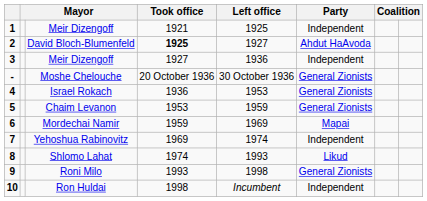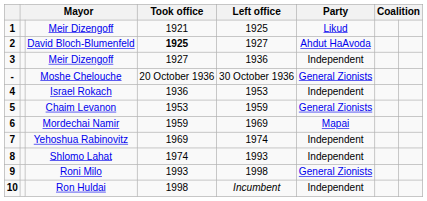(336, 28) Independent -> (336, 28) Likud
(336, 92) General Zionists -> (336, 92) Independent
(336, 156) Likud -> (336, 156) Independent
